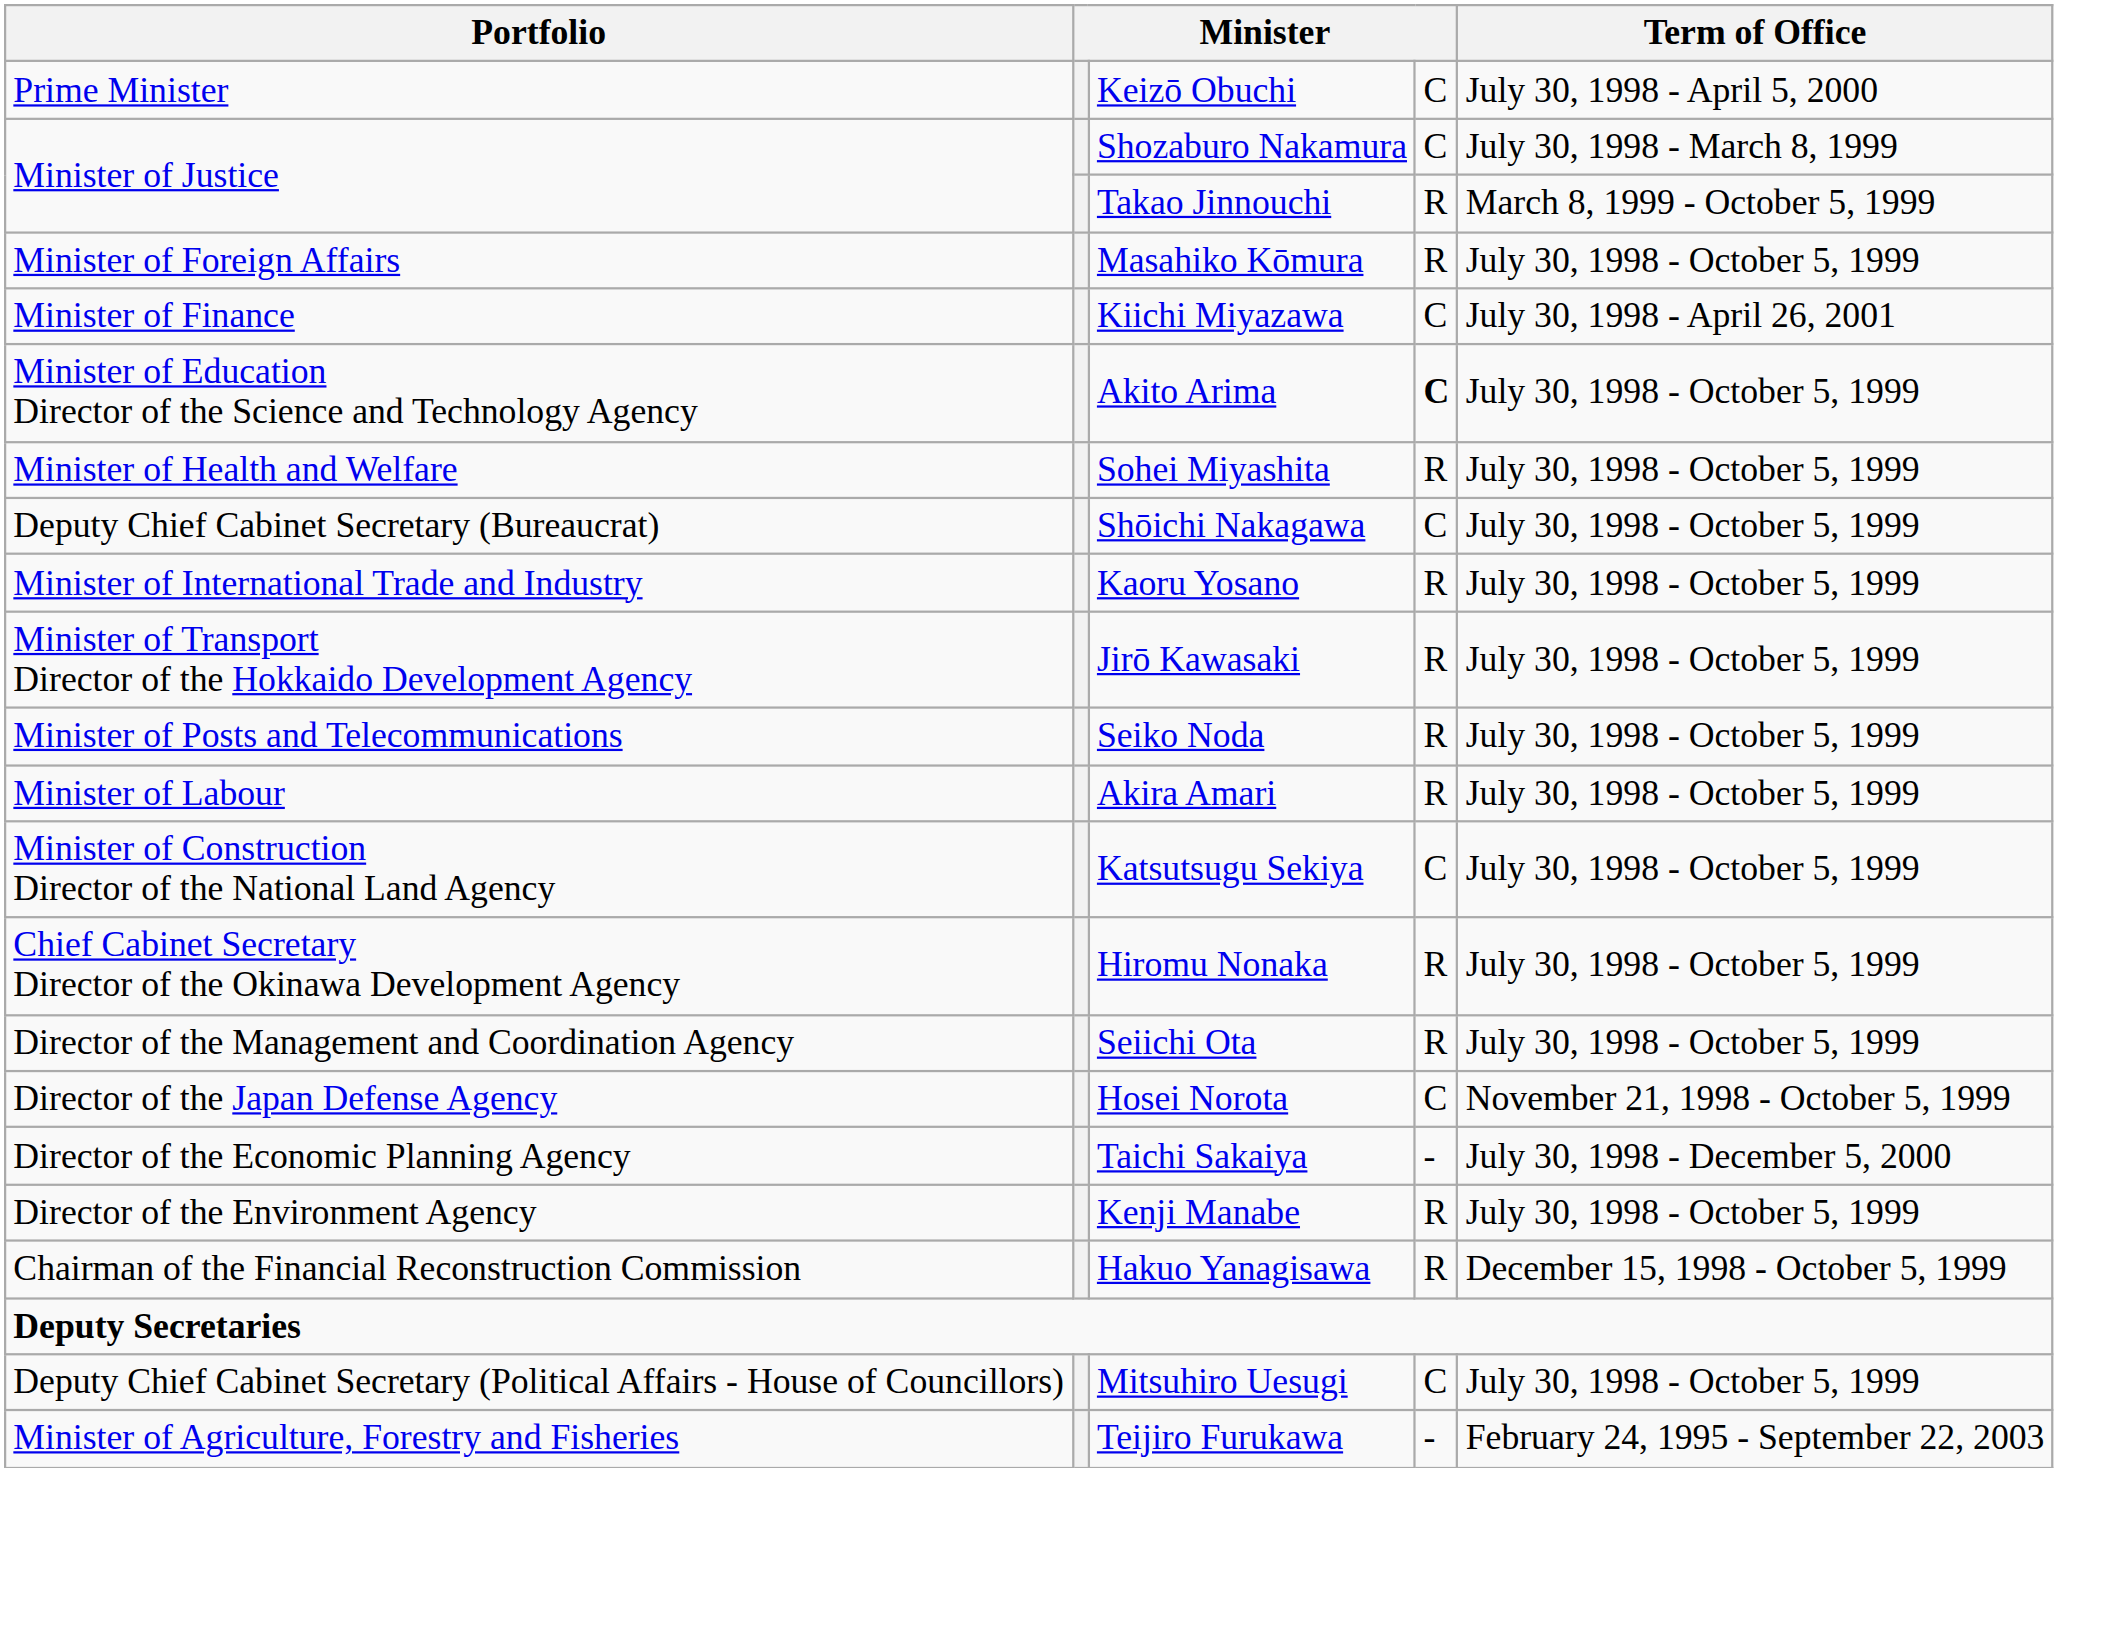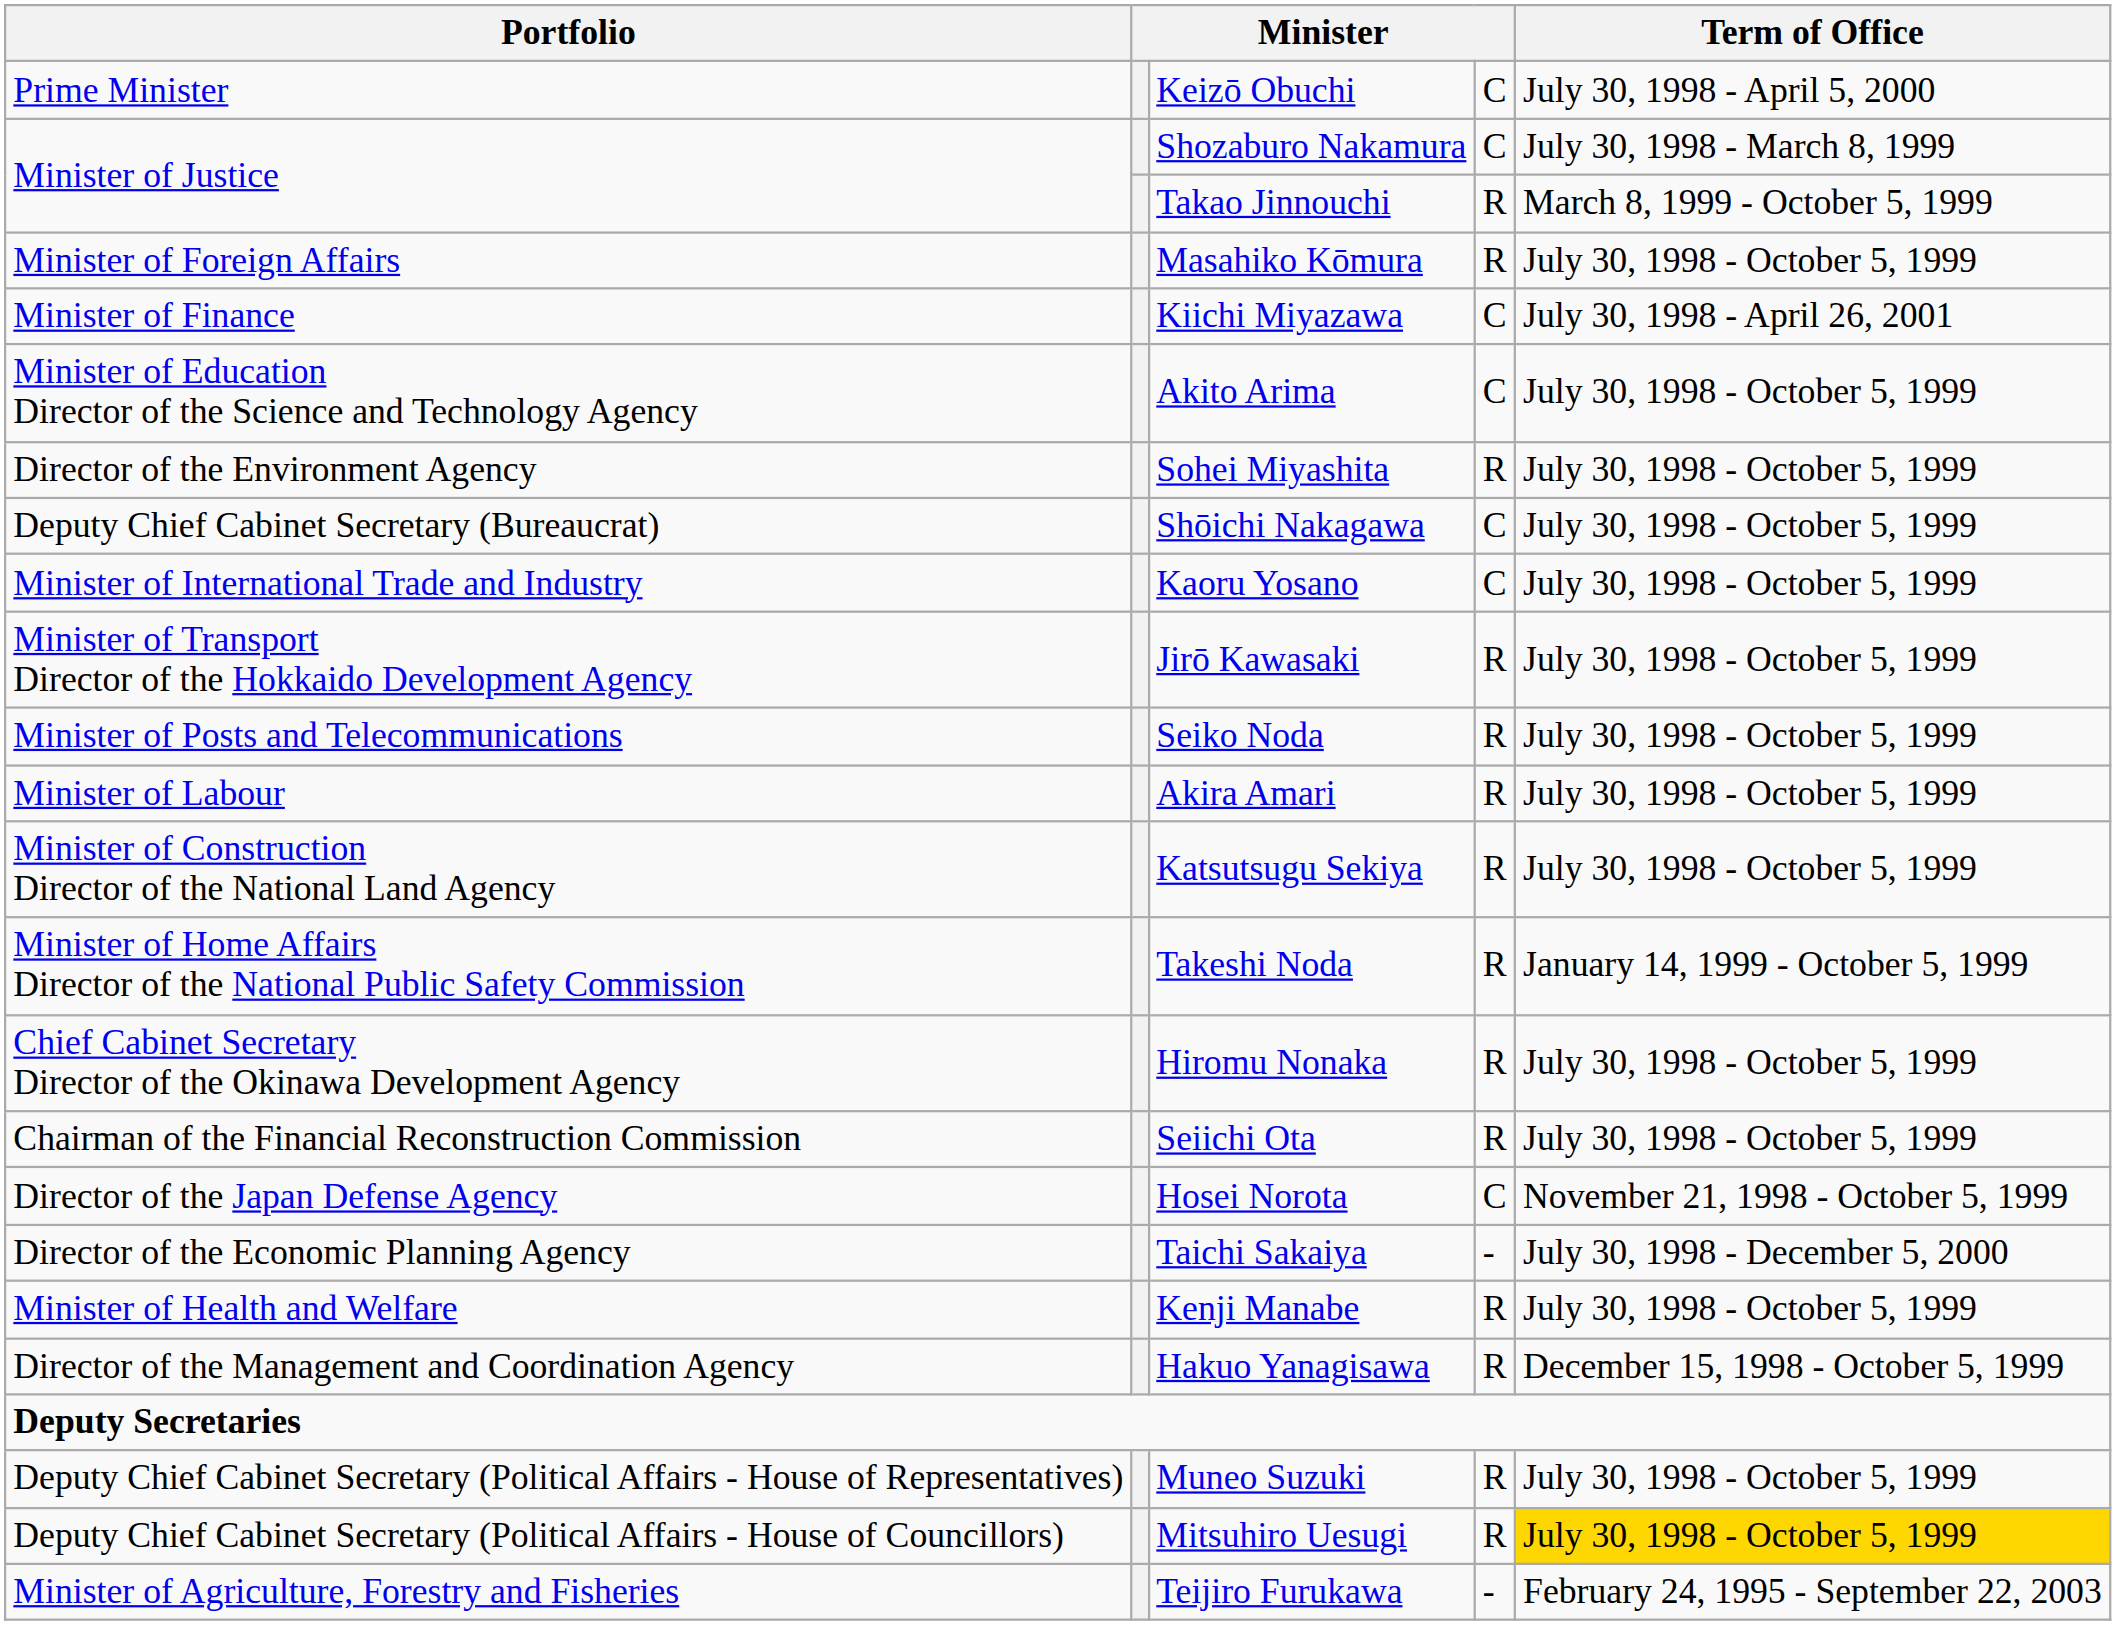(1436, 392) bold -> (1495, 392) normal
(235, 469) Minister of Health and Welfare -> (275, 469) Director of the Environment Agency
(1435, 582) R -> (1495, 582) C
(1435, 868) C -> (1495, 868) R
+ row: (1255, 965)
(404, 1042) Director of the Management and Coordination Agency -> (407, 1138) Chairman of the Financial Reconstruction Commission
(275, 1211) Director of the Environment Agency -> (235, 1308) Minister of Health and Welfare
(407, 1268) Chairman of the Financial Reconstruction Commission -> (404, 1365) Director of the Management and Coordination Agency
+ row: (1261, 1478)
(1435, 1381) C -> (1495, 1534) R
(1693, 1381) no background -> (1750, 1534) gold background
